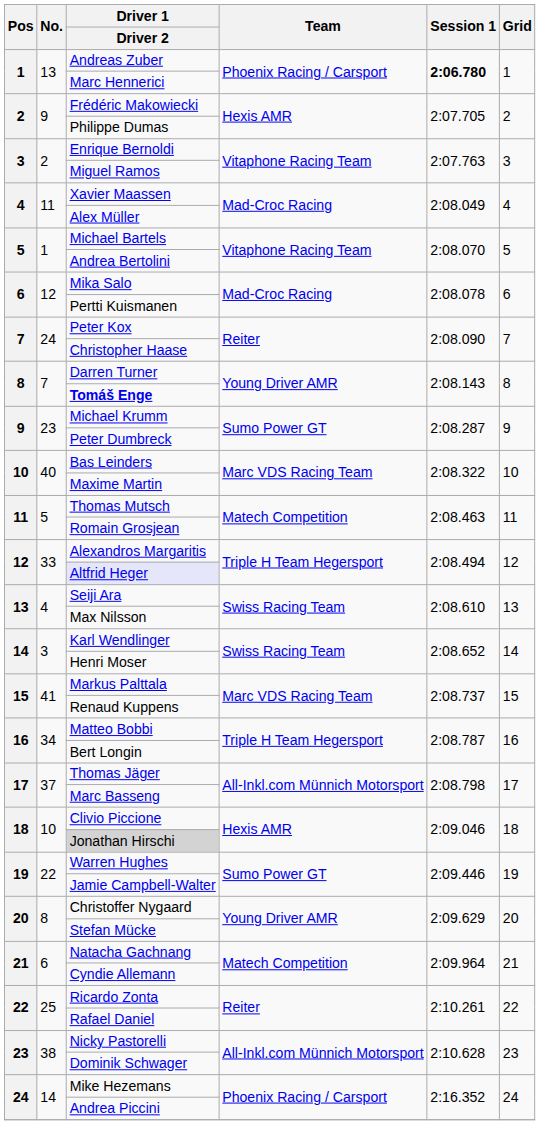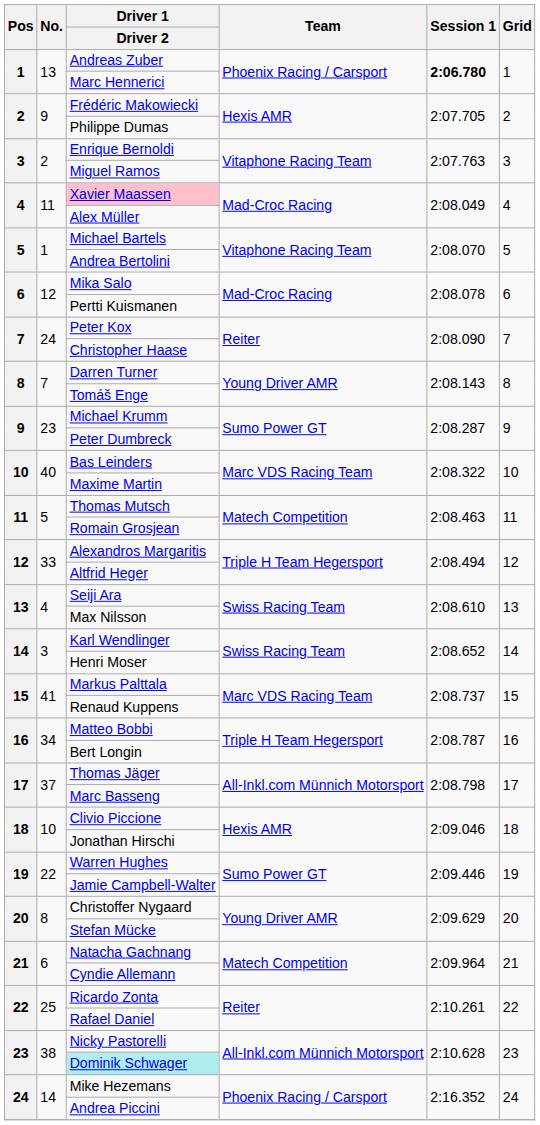(120, 194) no background -> (120, 194) pink background
(111, 395) bold -> (109, 395) normal
(109, 573) lavender background -> (109, 573) no background
(122, 841) lightgrey background -> (122, 841) no background
(128, 1064) no background -> (128, 1064) paleturquoise background
